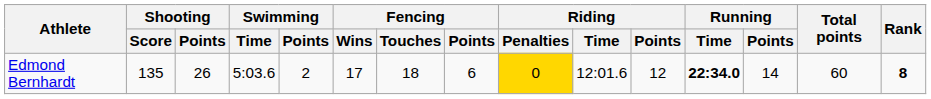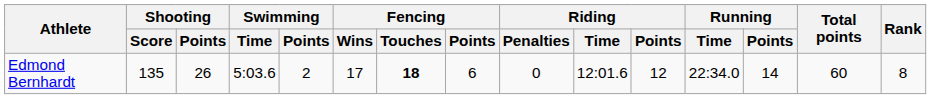(410, 74) normal -> (411, 74) bold
(536, 74) gold background -> (536, 74) no background
(714, 74) bold -> (714, 74) normal
(903, 74) bold -> (903, 74) normal
